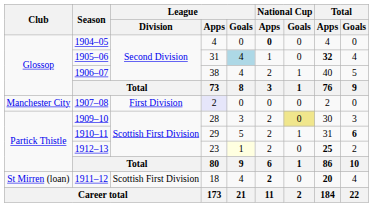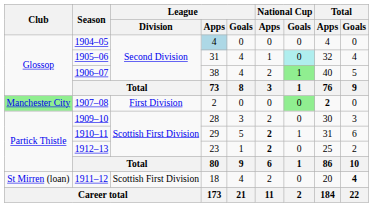(214, 42) no background -> (214, 42) lightblue background
(269, 42) bold -> (269, 42) normal
(241, 57) lightblue background -> (241, 57) no background
(299, 57) no background -> (299, 57) paleturquoise background
(328, 57) bold -> (328, 57) normal
(299, 73) no background -> (299, 73) lightgreen background
(38, 103) no background -> (38, 103) lightgreen background
(214, 103) lavender background -> (214, 103) no background
(299, 103) no background -> (299, 103) lightgreen background
(328, 103) normal -> (328, 103) bold
(299, 118) khaki background -> (299, 118) no background
(269, 133) normal -> (269, 133) bold
(354, 133) bold -> (354, 133) normal
(241, 149) lightyellow background -> (241, 149) no background
(269, 149) normal -> (269, 149) bold
(328, 149) bold -> (328, 149) normal
(269, 179) bold -> (269, 179) normal
(328, 179) bold -> (328, 179) normal
(354, 179) normal -> (354, 179) bold
